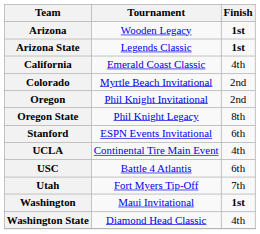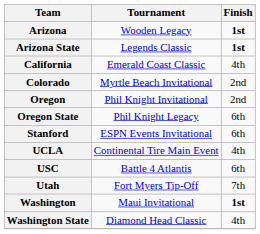(238, 116) 8th -> (238, 116) 6th
